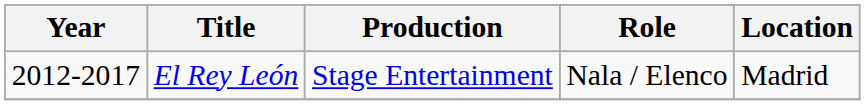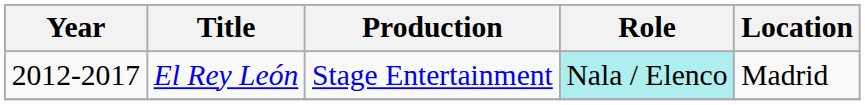(647, 74) no background -> (647, 74) paleturquoise background
